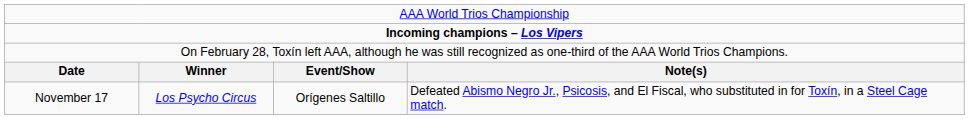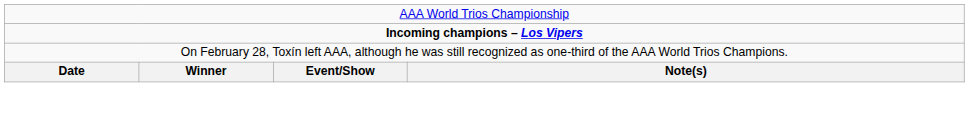- row: (72, 98)
